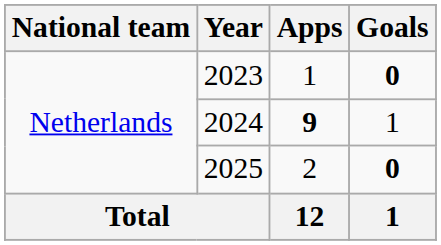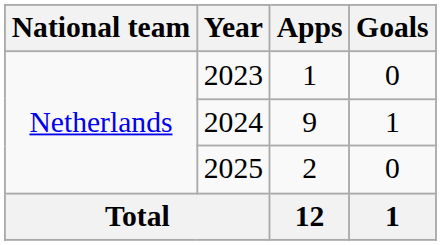(392, 74) bold -> (392, 74) normal
(310, 121) bold -> (310, 121) normal
(392, 168) bold -> (392, 168) normal
